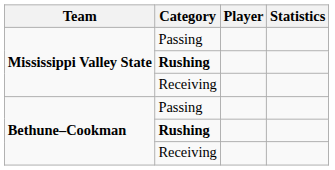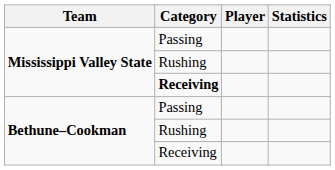(184, 61) bold -> (182, 61) normal
(188, 84) normal -> (188, 84) bold
(184, 130) bold -> (182, 130) normal
